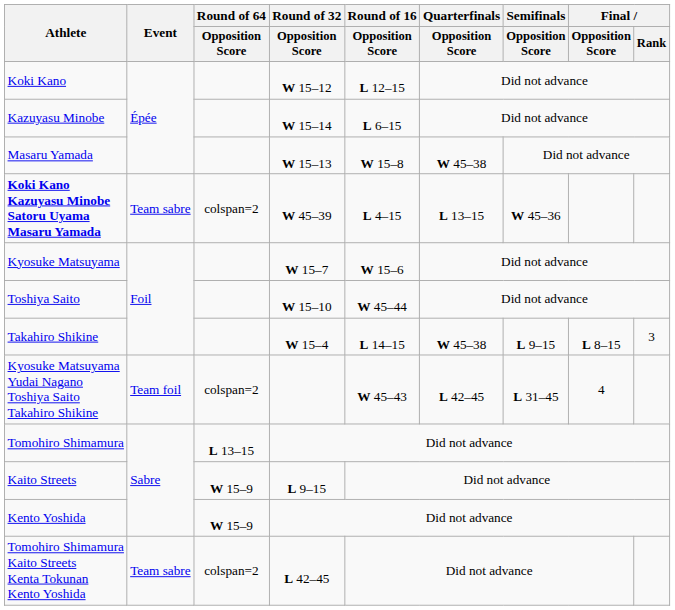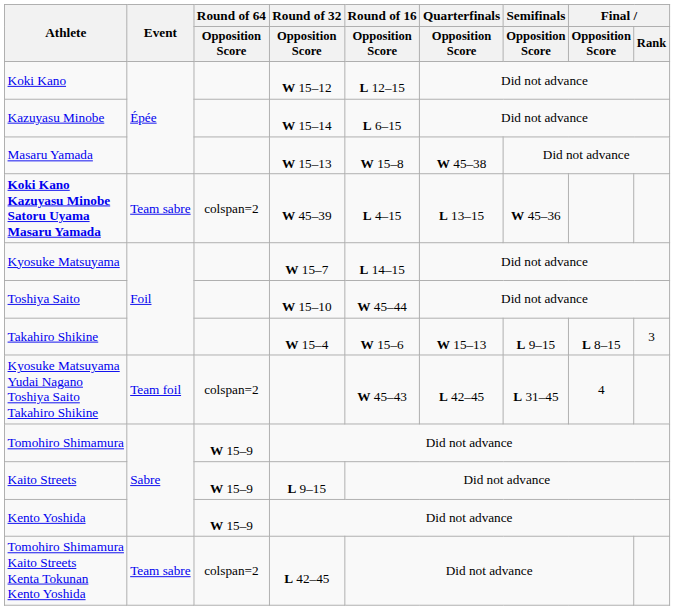(382, 269) W 15–6 -> (382, 269) L 14–15
(382, 344) L 14–15 -> (382, 344) W 15–6
(462, 344) W 45–38 -> (462, 344) W 15–13
(231, 451) L 13–15 -> (231, 451) W 15–9
